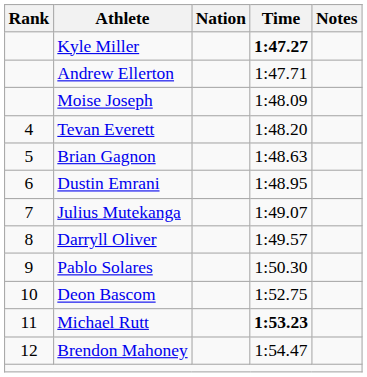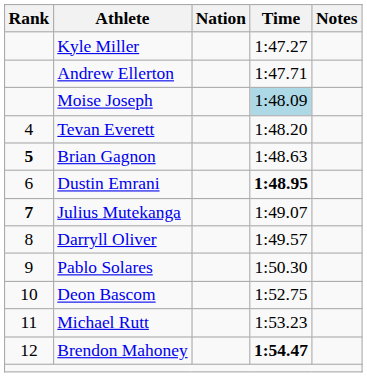(281, 45) bold -> (281, 45) normal
(281, 101) no background -> (281, 101) lightblue background
(29, 156) normal -> (29, 156) bold
(281, 184) normal -> (281, 184) bold
(29, 211) normal -> (29, 211) bold
(281, 322) bold -> (281, 322) normal
(281, 350) normal -> (281, 350) bold
